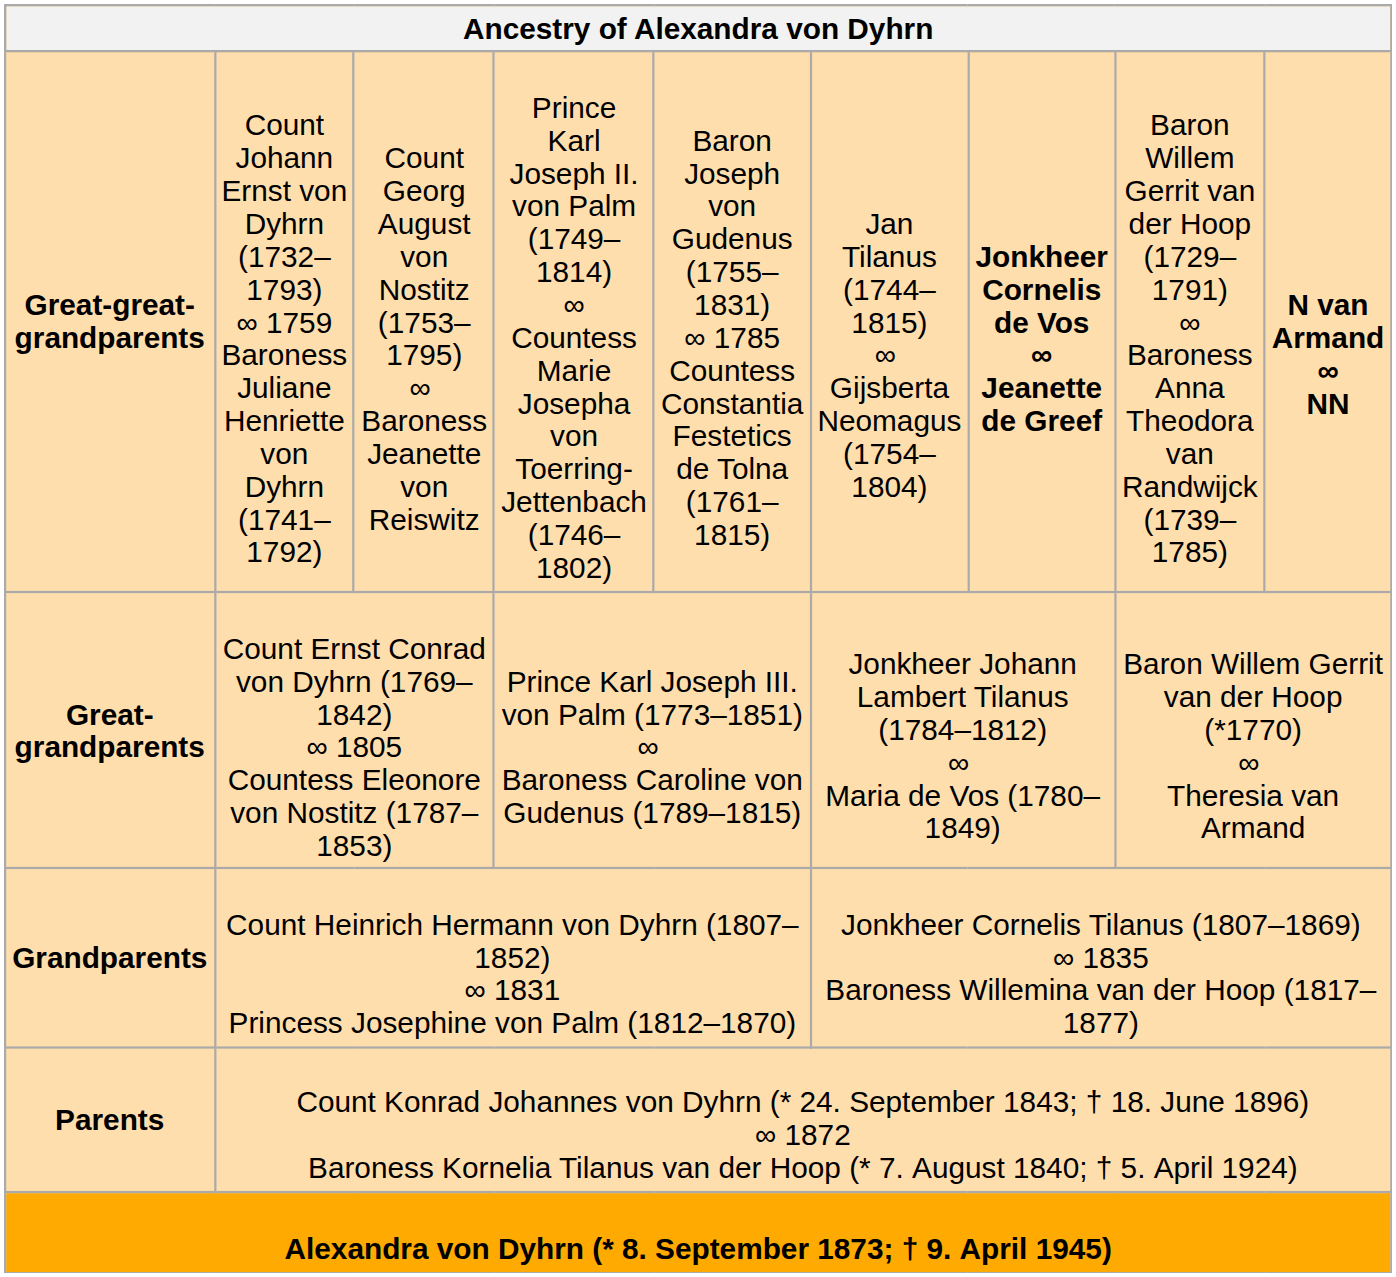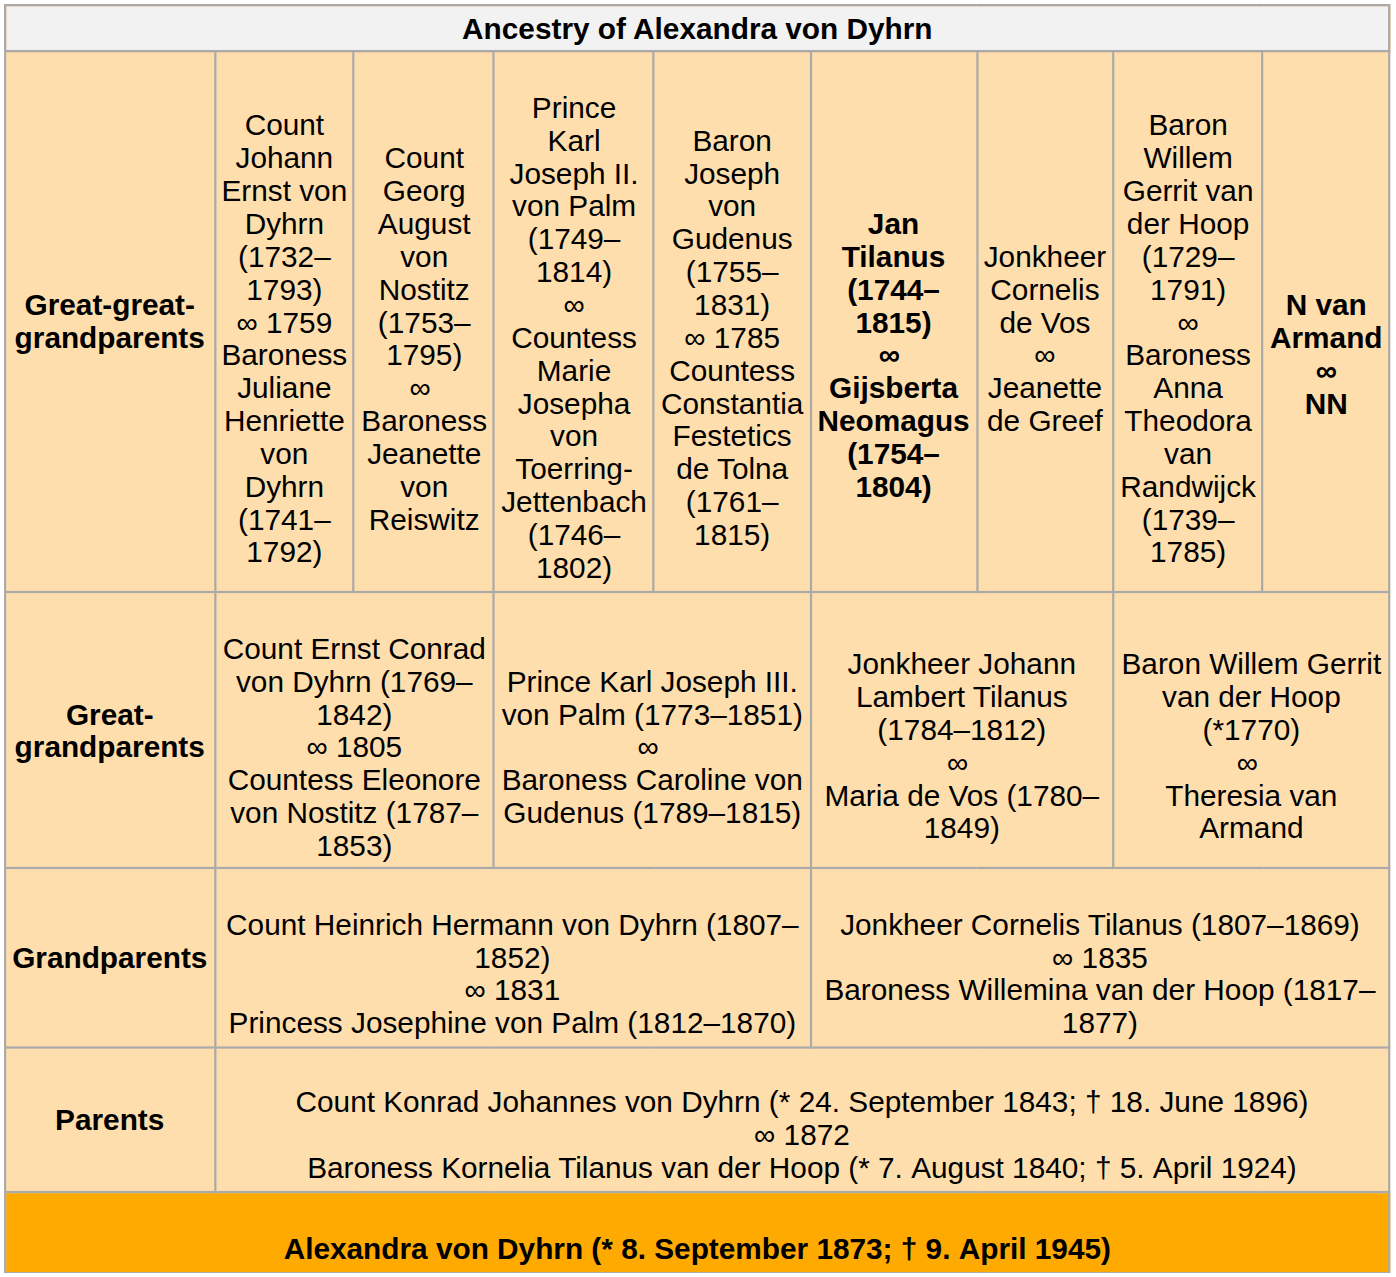(889, 354) normal -> (894, 354) bold
(1042, 338) bold -> (1045, 338) normal
